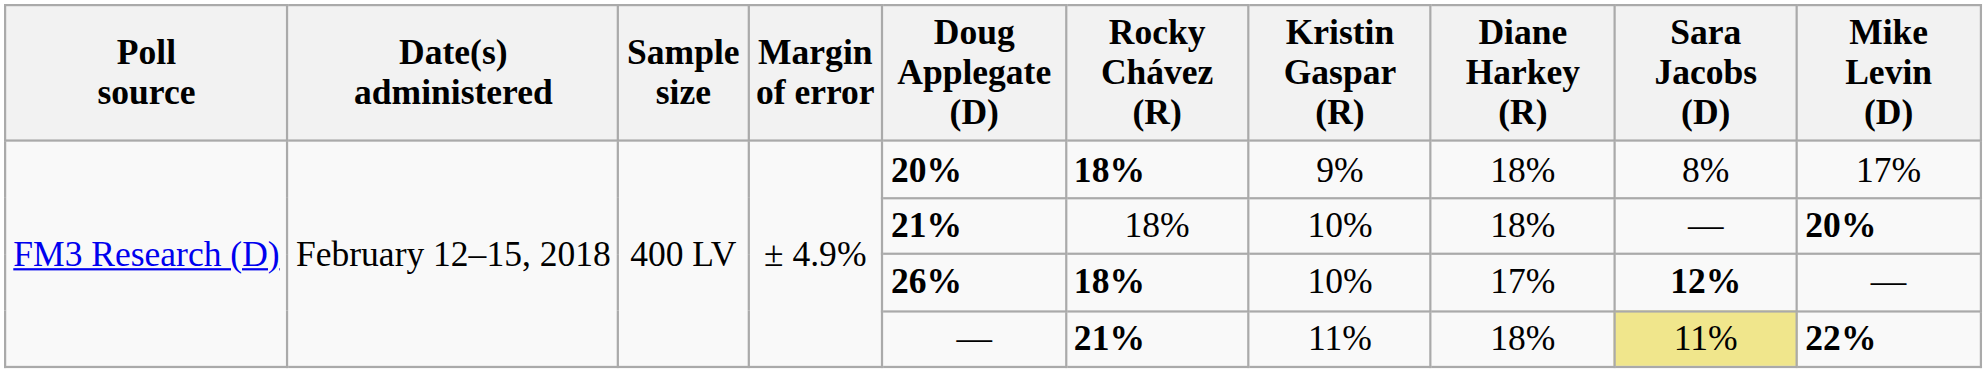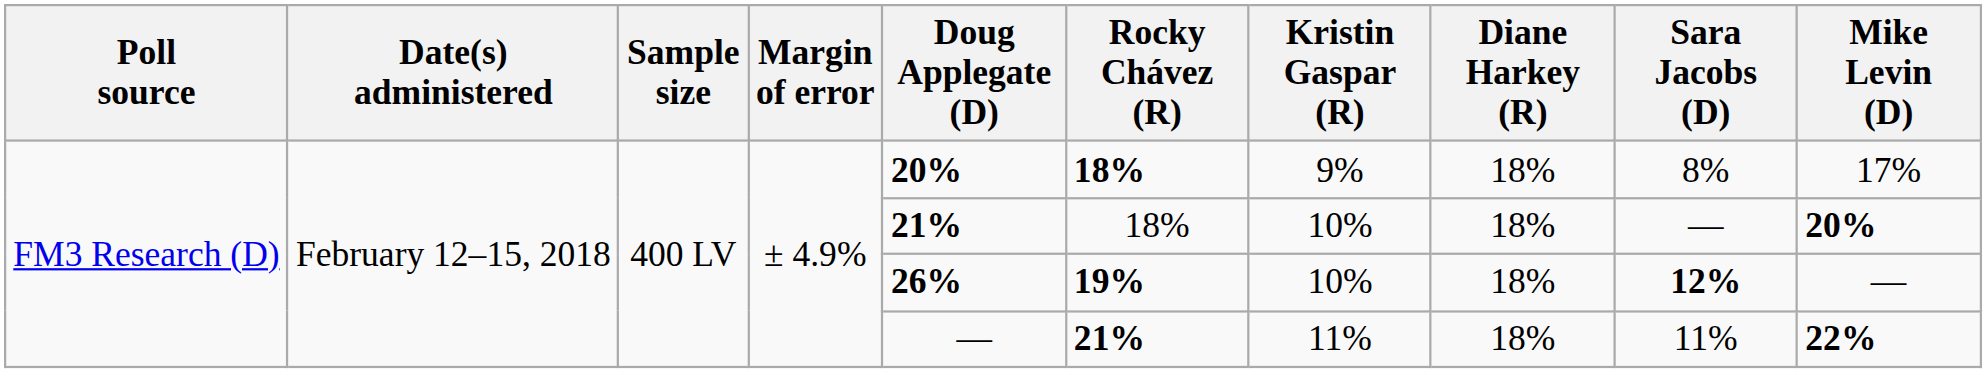(1109, 281) 18% -> (1109, 281) 19%
(1523, 281) 17% -> (1523, 281) 18%
(1706, 337) khaki background -> (1706, 337) no background
